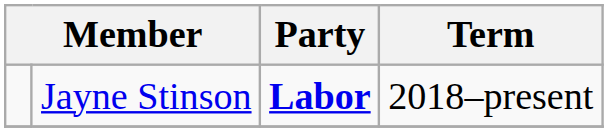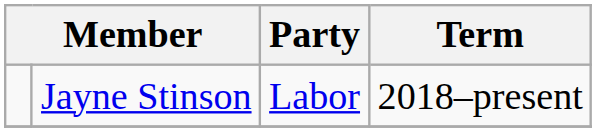(320, 95) bold -> (315, 95) normal
